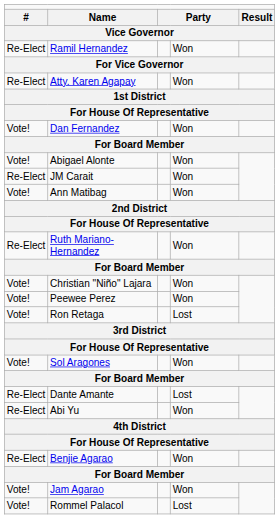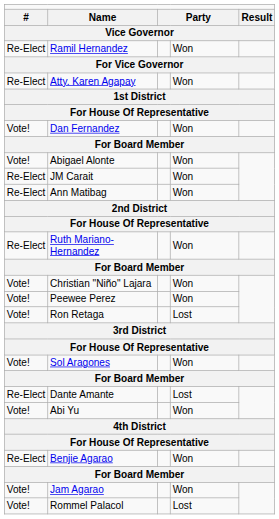(18, 193) Vote! -> (26, 193) Re-Elect
(26, 411) Re-Elect -> (18, 411) Vote!
